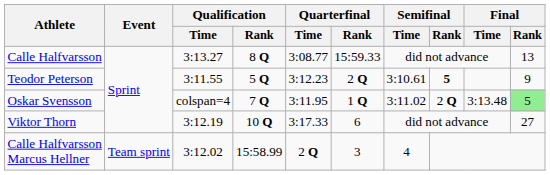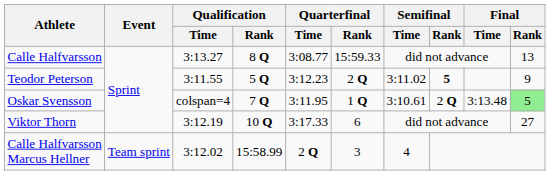(406, 79) 3:10.61 -> (406, 79) 3:11.02
(406, 100) 3:11.02 -> (406, 100) 3:10.61
